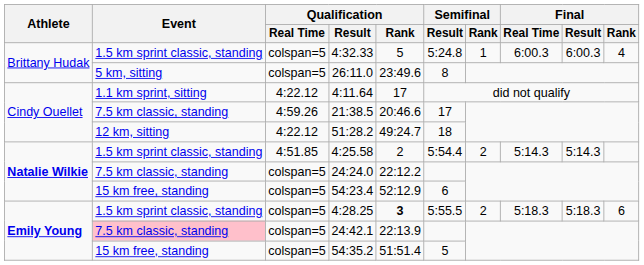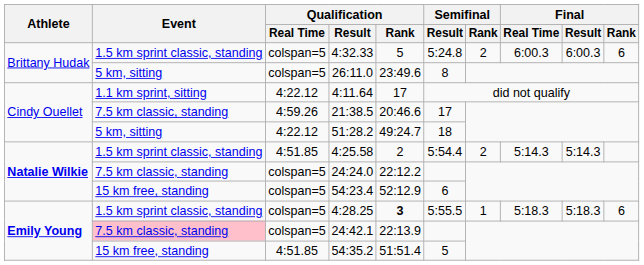(483, 53) 1 -> (483, 53) 2
(621, 53) 4 -> (621, 53) 6
(132, 132) 12 km, sitting -> (129, 132) 5 km, sitting
(483, 212) 2 -> (483, 212) 1
(297, 251) colspan=5 -> (297, 251) 4:51.85
